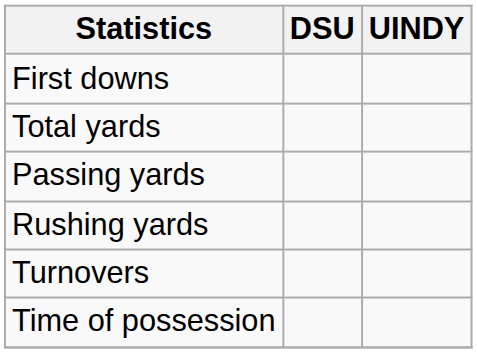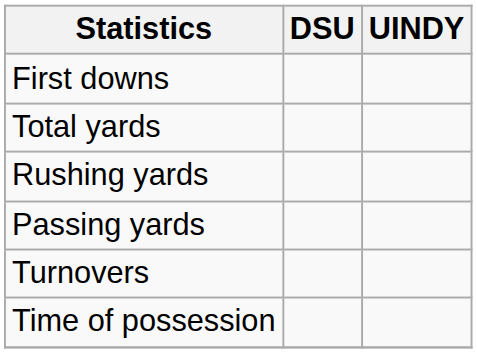rows swapped: (110, 224) <-> (109, 175)
